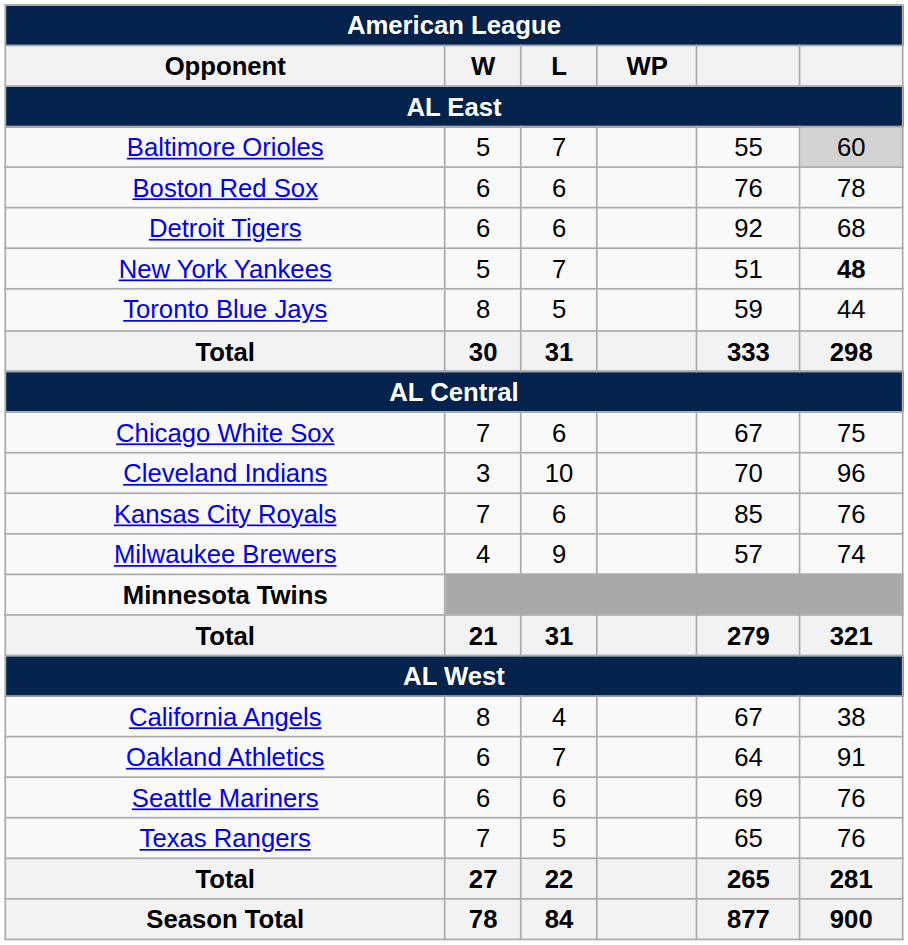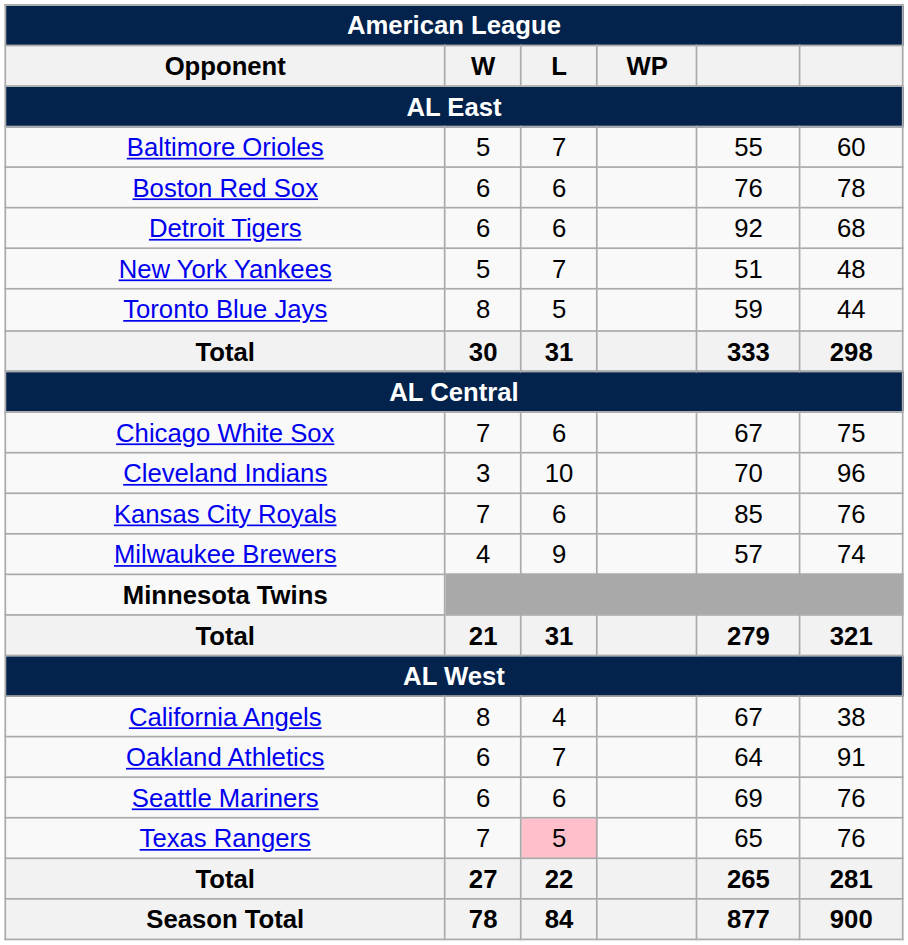(851, 147) lightgrey background -> (851, 147) no background
(851, 269) bold -> (851, 269) normal
(559, 838) no background -> (559, 838) pink background
